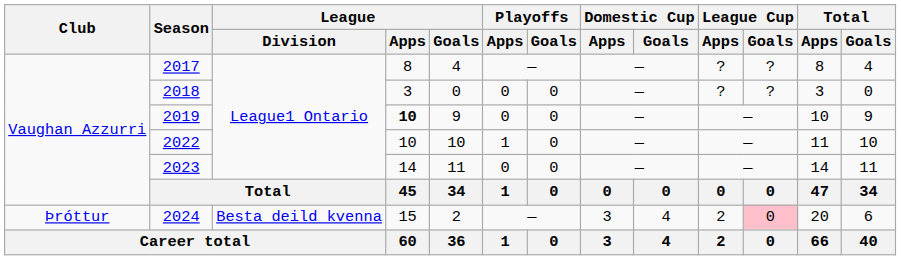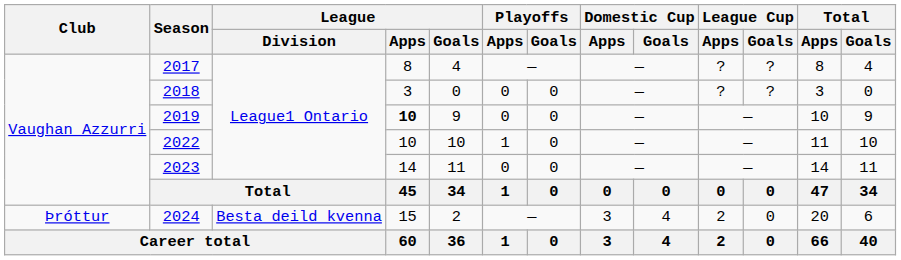(770, 217) pink background -> (770, 217) no background
